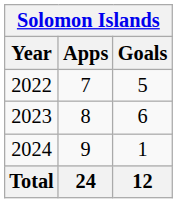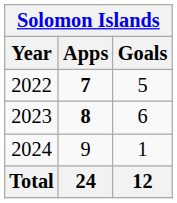(86, 85) normal -> (86, 85) bold
(86, 117) normal -> (86, 117) bold
